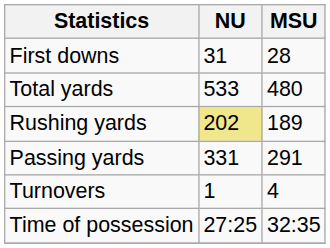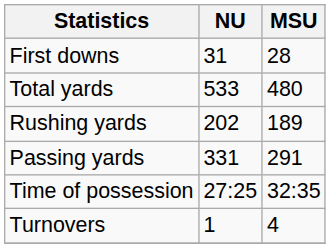(221, 123) khaki background -> (221, 123) no background
rows swapped: (57, 191) <-> (102, 225)
